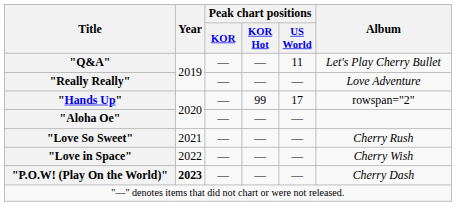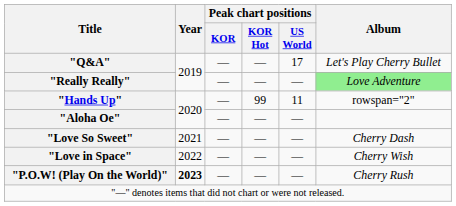(297, 62) 11 -> (297, 62) 17
(383, 81) no background -> (383, 81) lightgreen background
(297, 100) 17 -> (297, 100) 11
(383, 137) Cherry Rush -> (383, 137) Cherry Dash
(383, 175) Cherry Dash -> (383, 175) Cherry Rush
